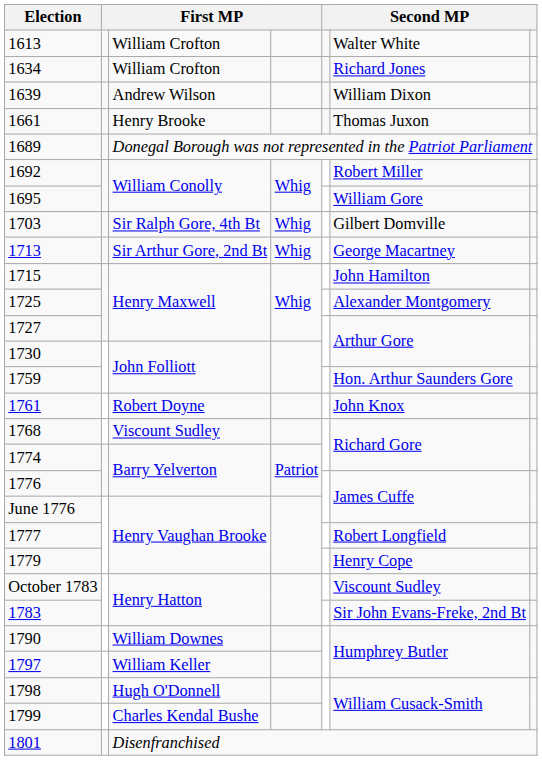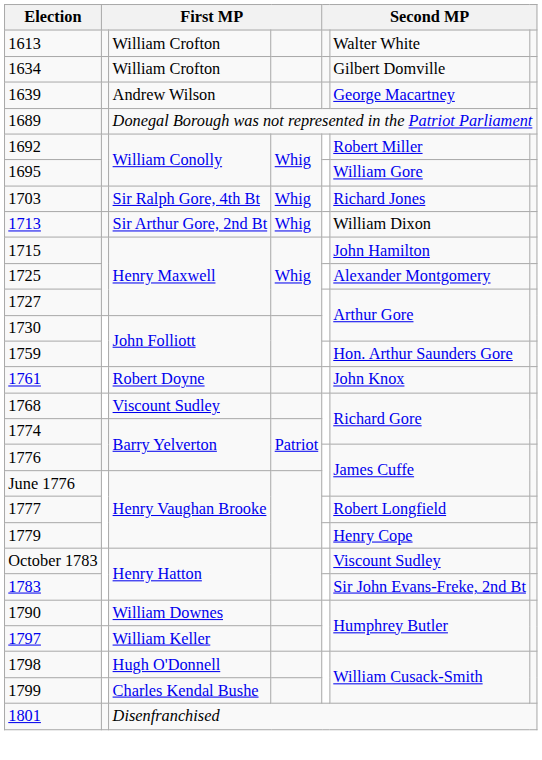(379, 69) Richard Jones -> (389, 69) Gilbert Domville
(382, 95) William Dixon -> (394, 95) George Macartney
- row: (25, 120)
(389, 224) Gilbert Domville -> (379, 198) Richard Jones
(394, 250) George Macartney -> (382, 224) William Dixon
